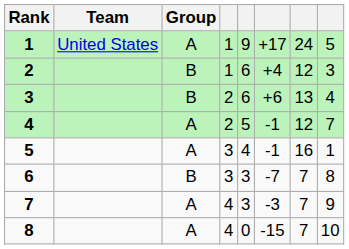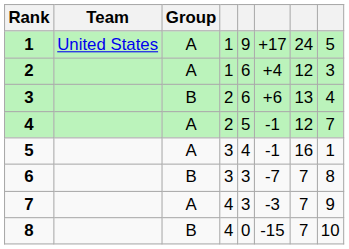(191, 71) B -> (191, 71) A
(191, 230) A -> (191, 230) B
